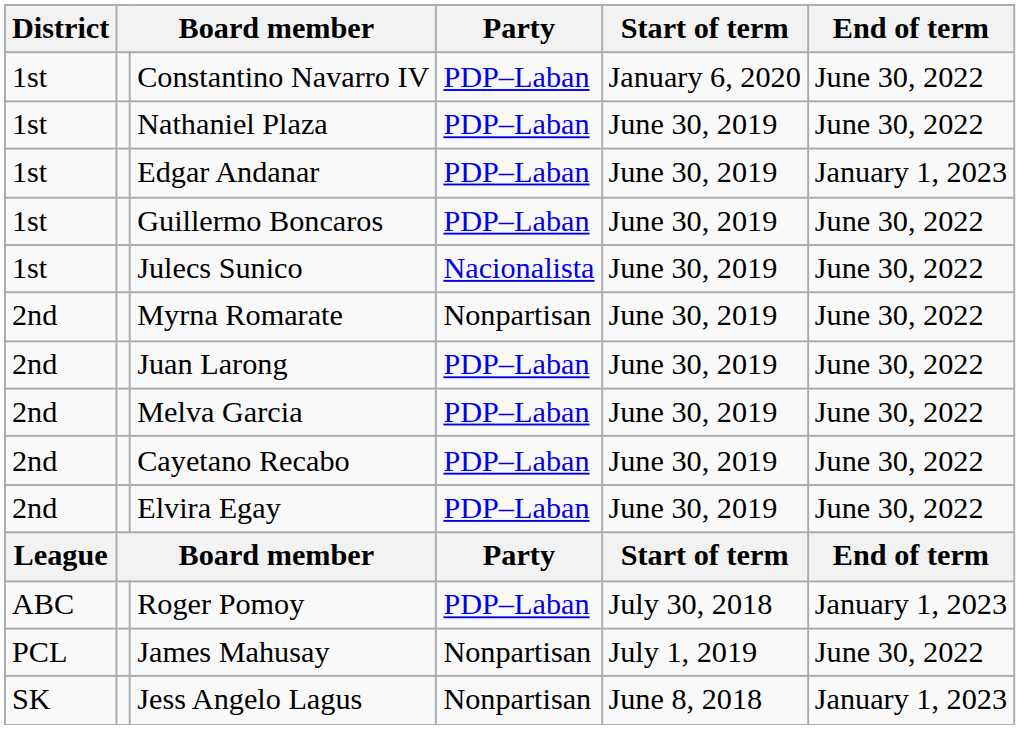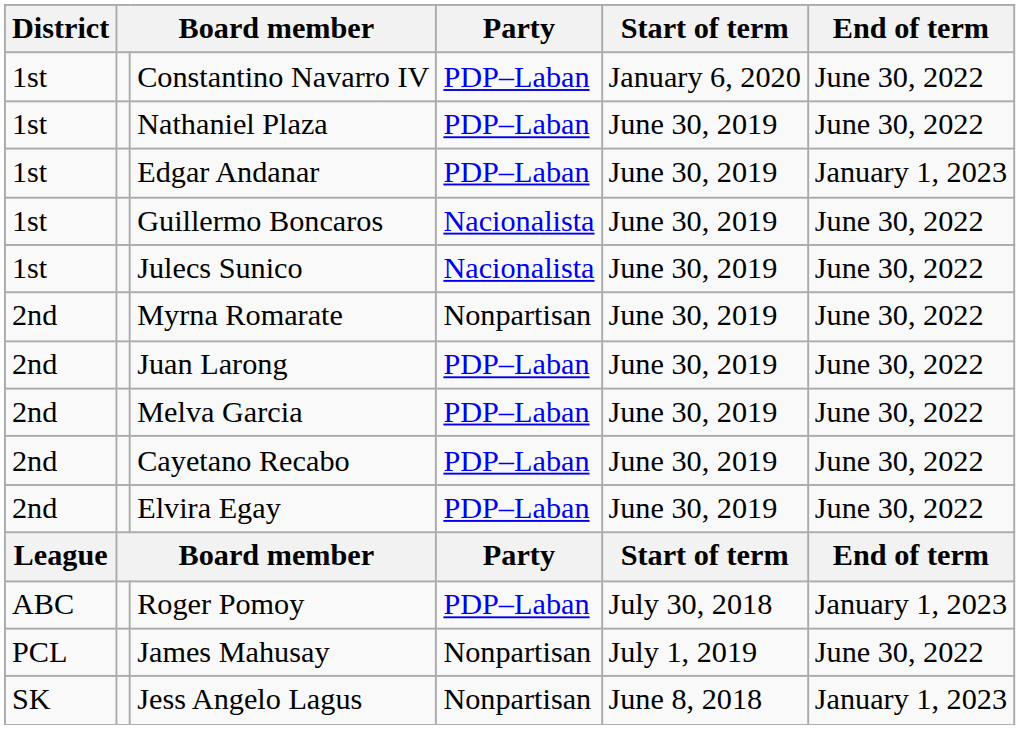(516, 220) PDP–Laban -> (519, 220) Nacionalista
